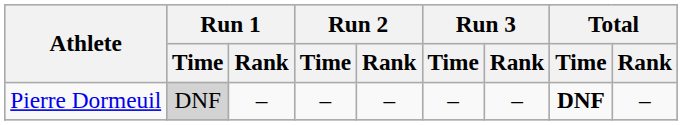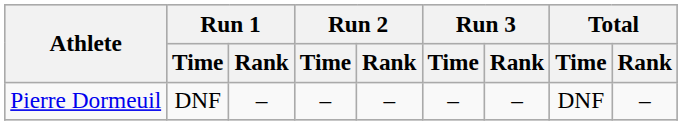(198, 101) lightgrey background -> (198, 101) no background
(581, 101) bold -> (581, 101) normal
